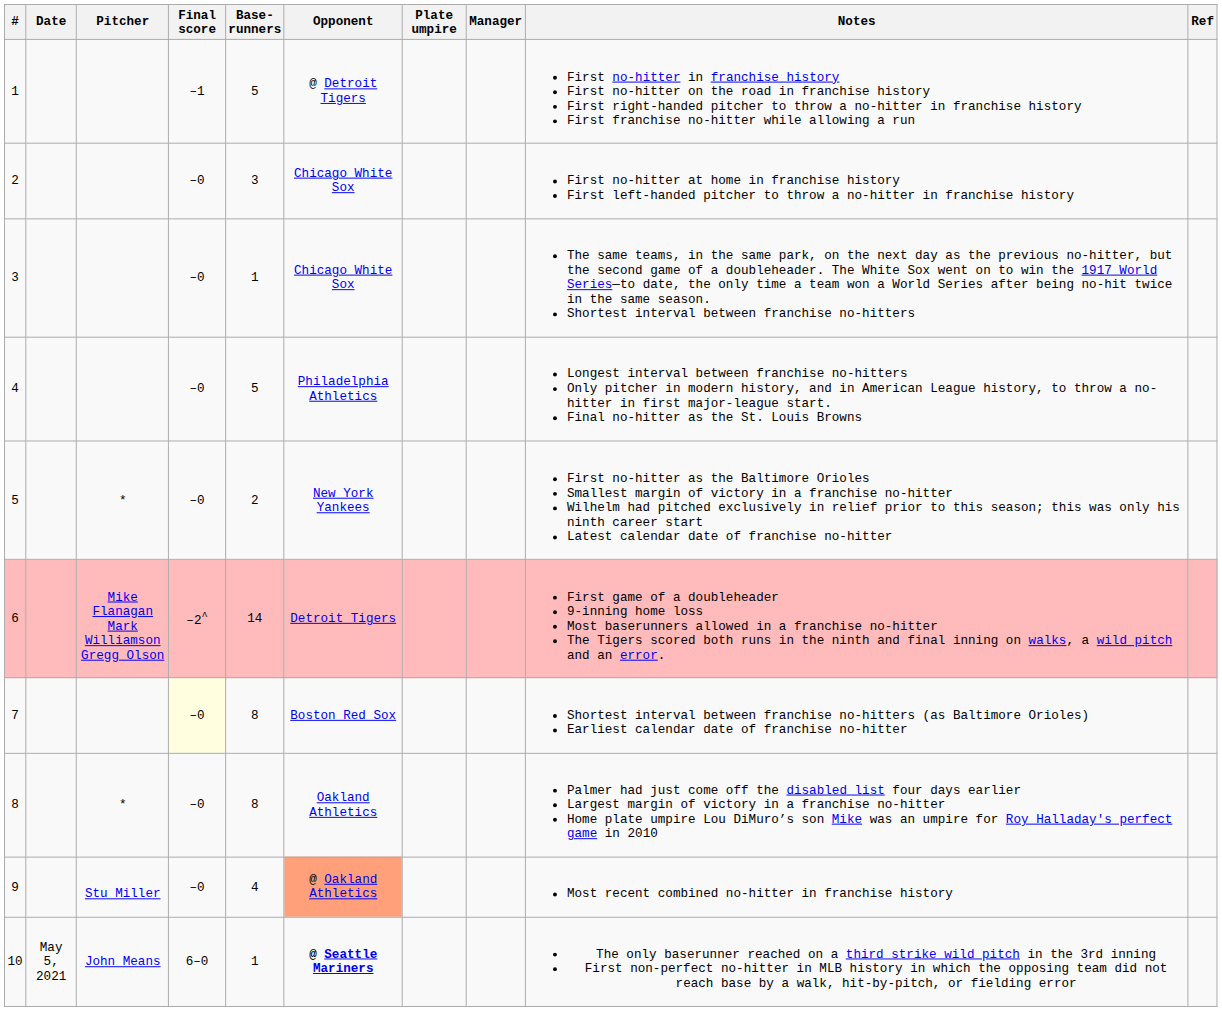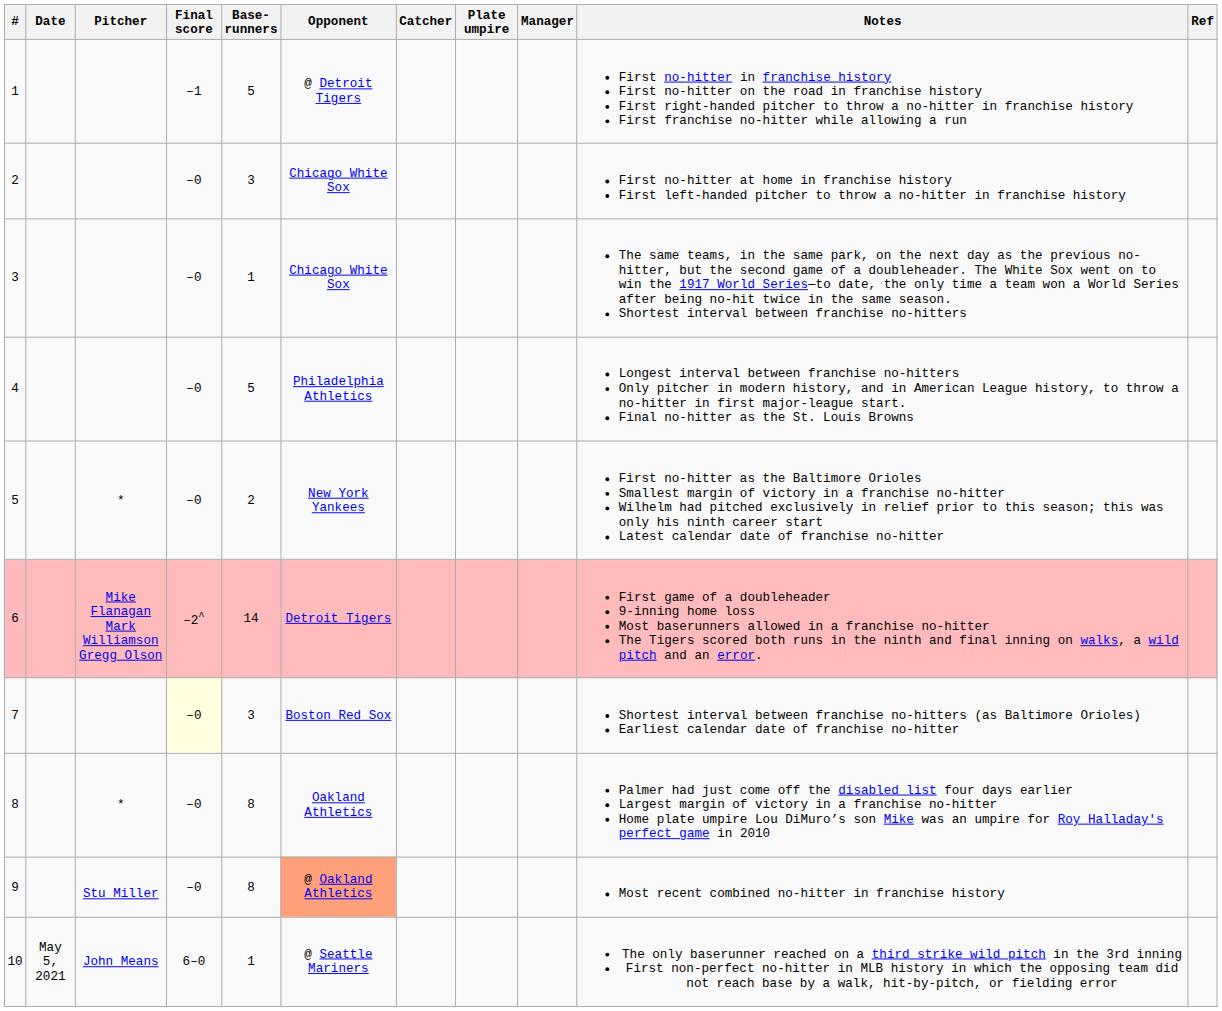+ column: (426, 22)
(255, 715) 8 -> (251, 715) 3
(255, 887) 4 -> (251, 887) 8
(343, 962) bold -> (338, 962) normal
